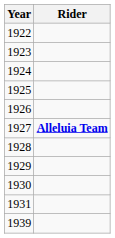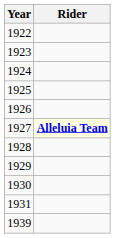(72, 128) no background -> (72, 128) lightyellow background
